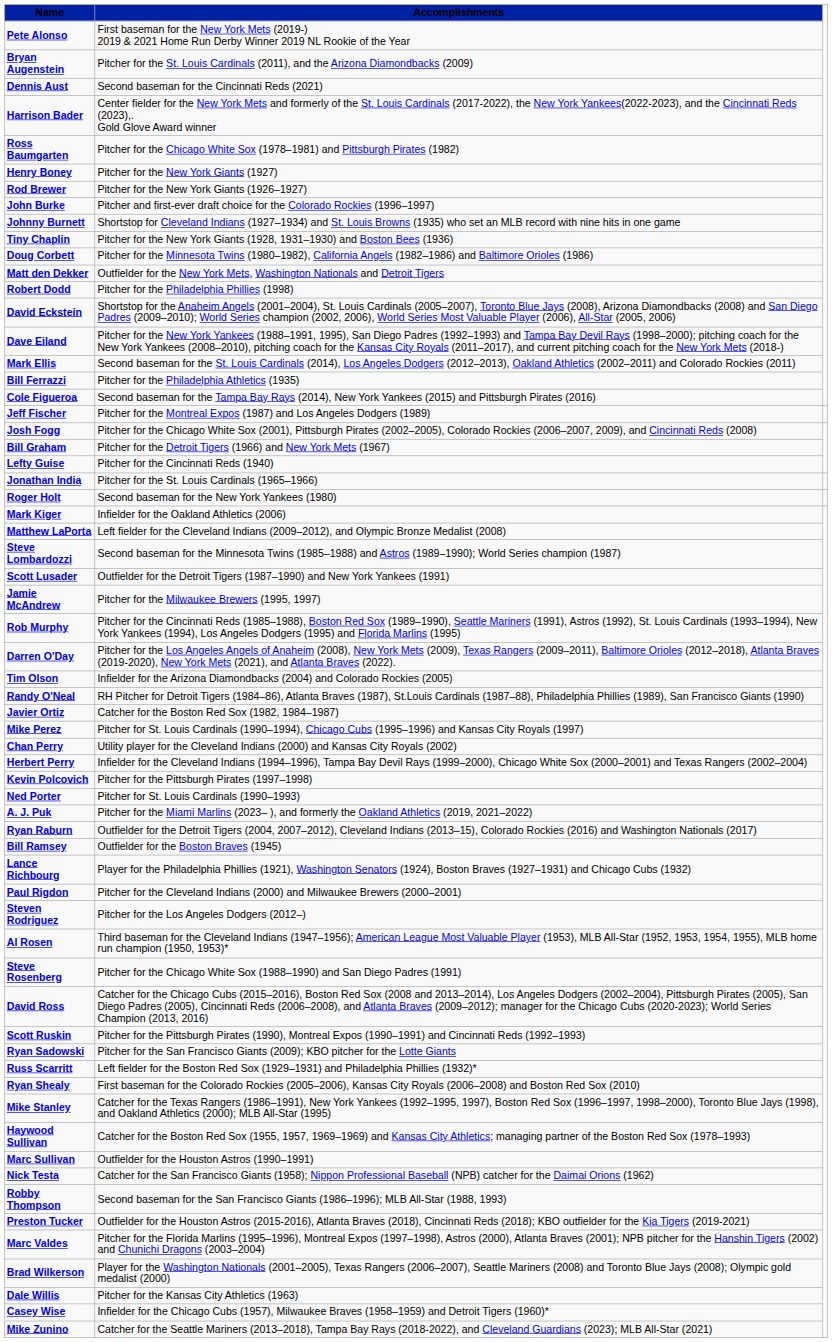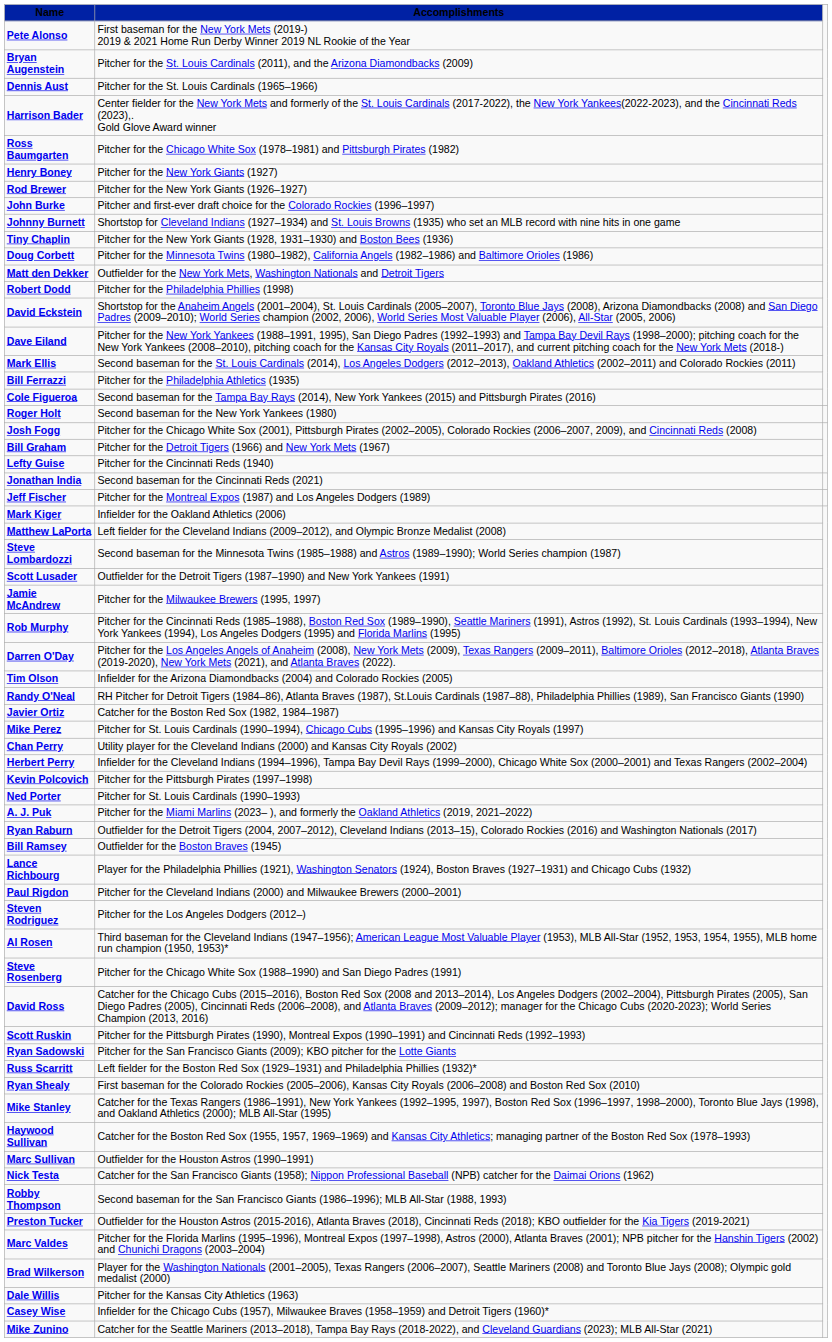(210, 86) Second baseman for the Cincinnati Reds (2021) -> (207, 86) Pitcher for the St. Louis Cardinals (1965–1966)
rows swapped: (36, 414) <-> (34, 497)
(207, 481) Pitcher for the St. Louis Cardinals (1965–1966) -> (210, 481) Second baseman for the Cincinnati Reds (2021)
